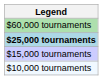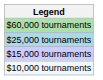(51, 39) bold -> (49, 39) normal
